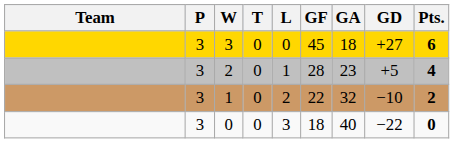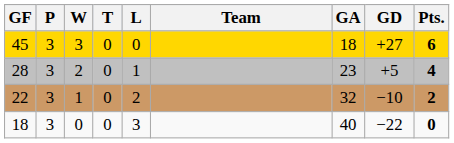columns swapped: (95, 17) <-> (316, 17)
